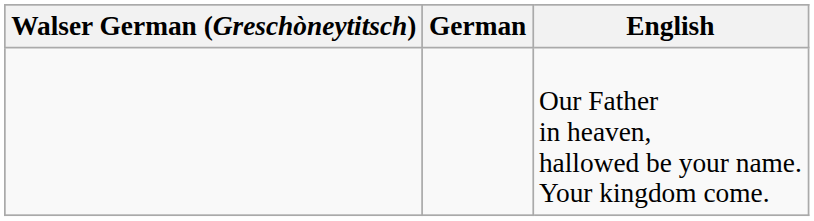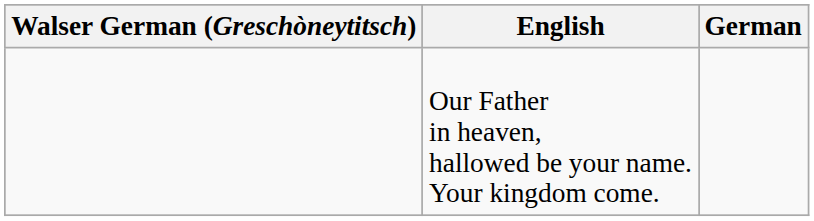columns swapped: (478, 26) <-> (670, 26)
